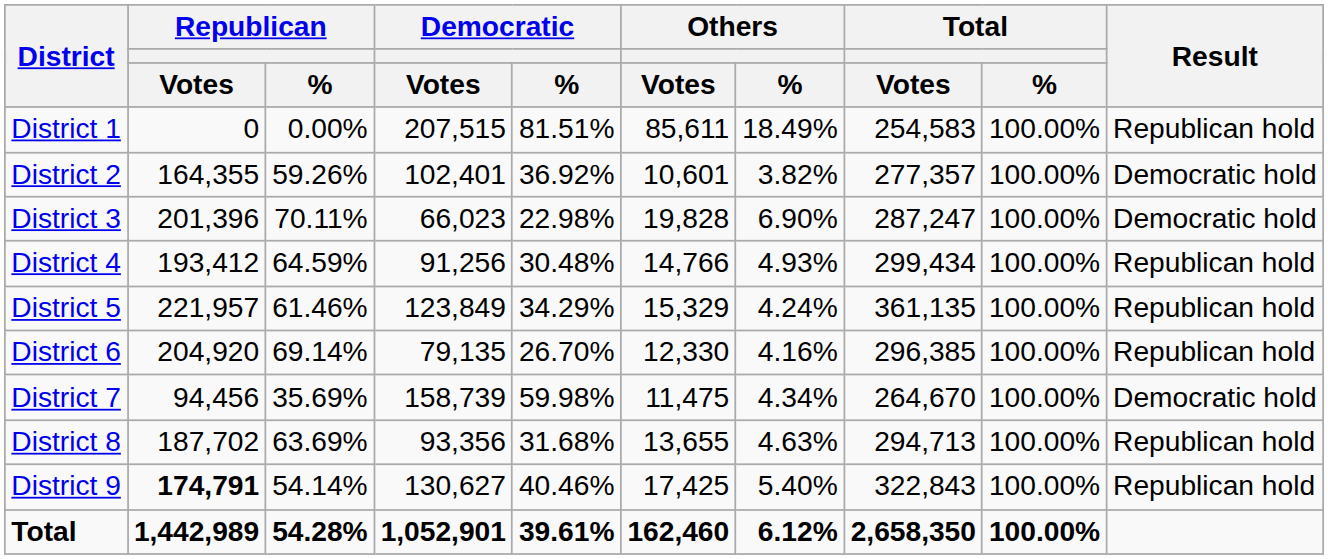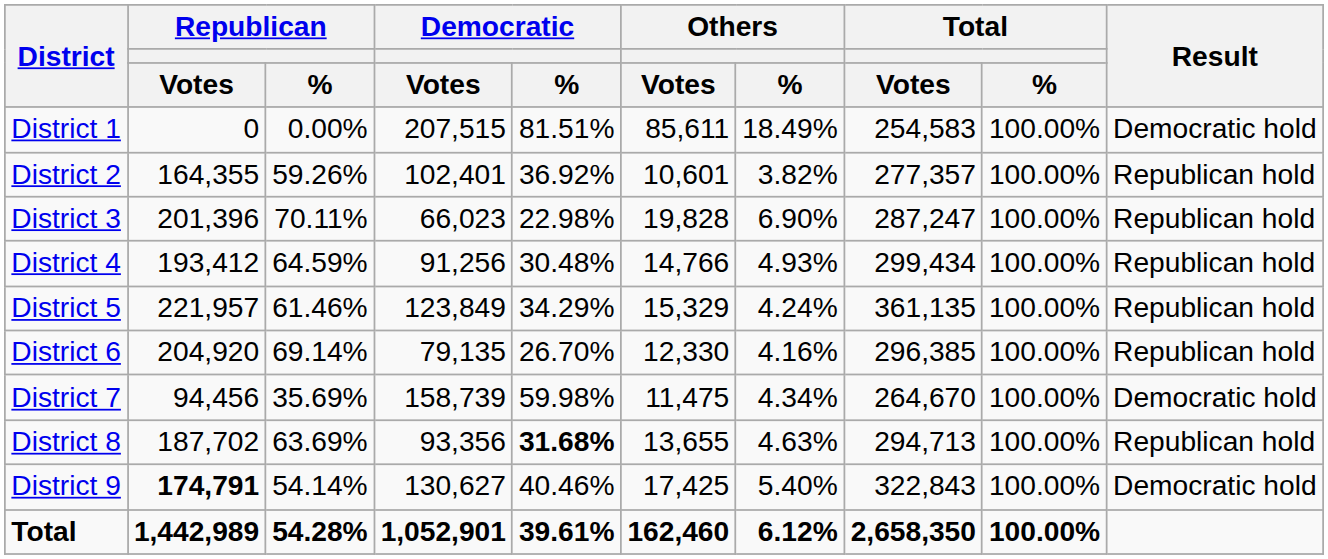(1214, 129) Republican hold -> (1215, 129) Democratic hold
(1215, 173) Democratic hold -> (1214, 173) Republican hold
(1215, 218) Democratic hold -> (1214, 218) Republican hold
(567, 441) normal -> (567, 441) bold
(1214, 486) Republican hold -> (1215, 486) Democratic hold
